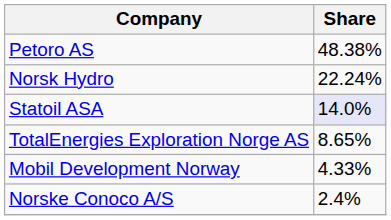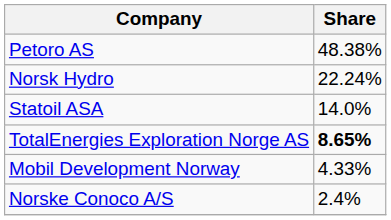(345, 109) lavender background -> (345, 109) no background
(345, 139) normal -> (345, 139) bold
